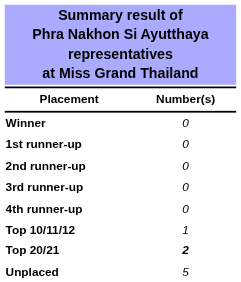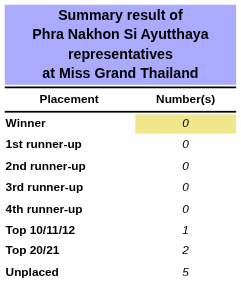(186, 124) no background -> (186, 124) khaki background
(186, 251) bold -> (186, 251) normal
